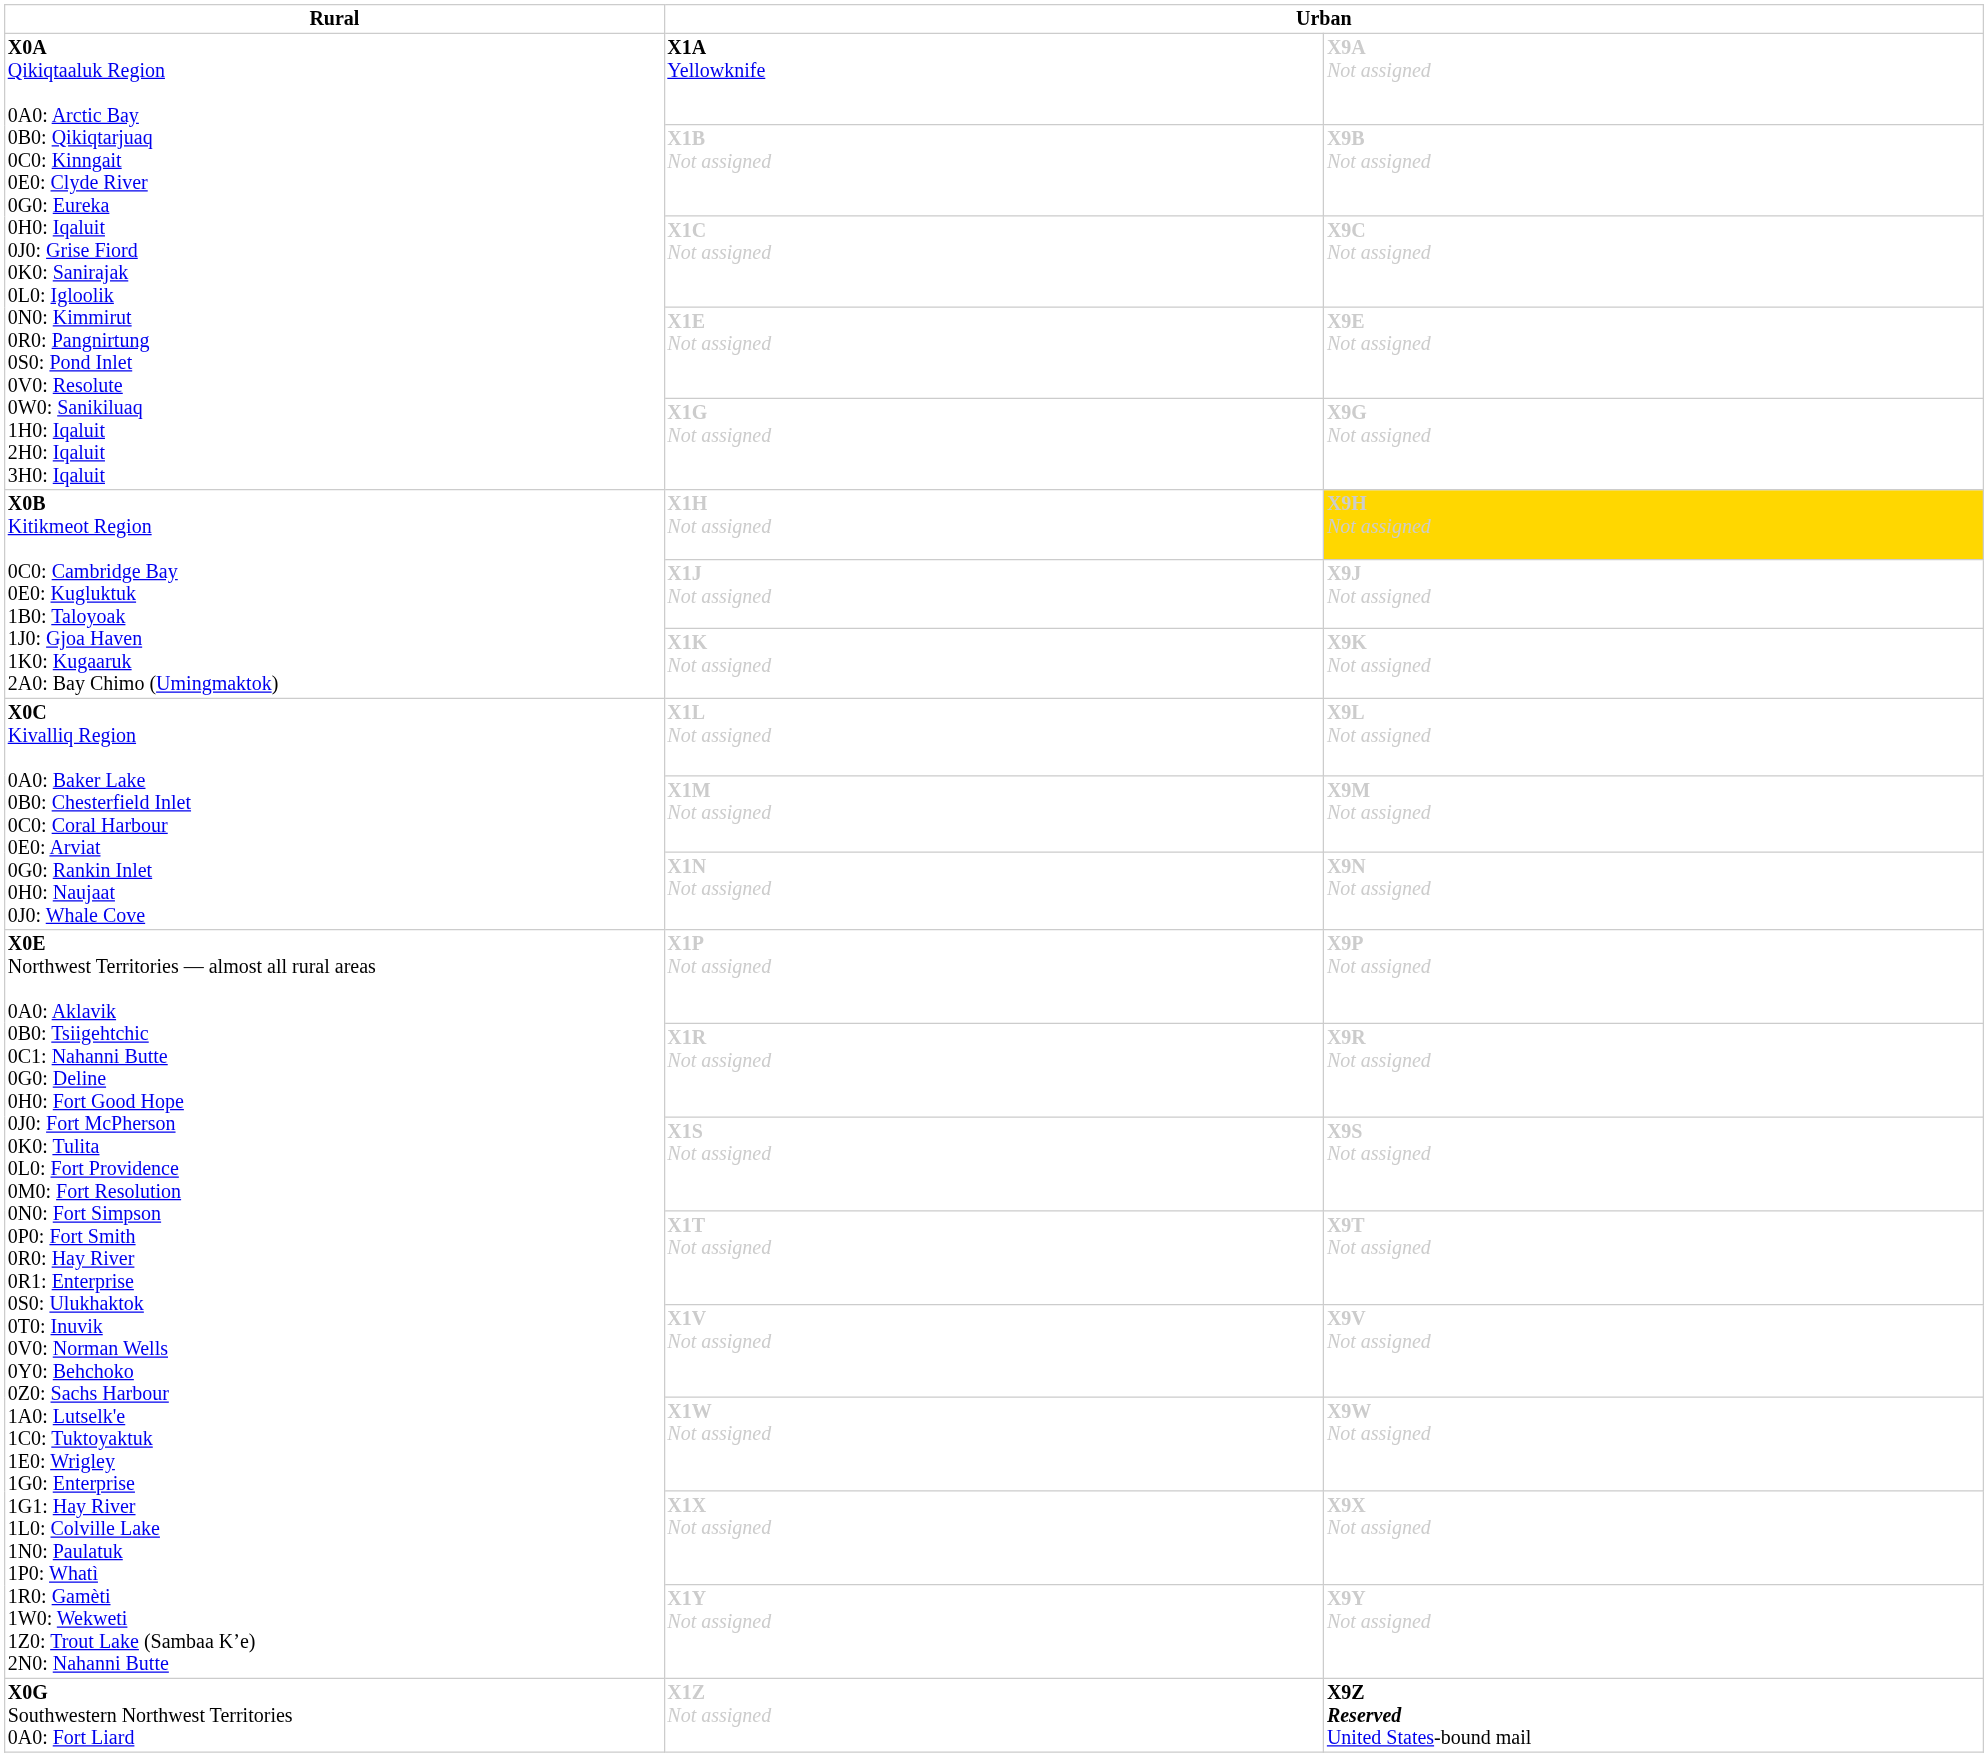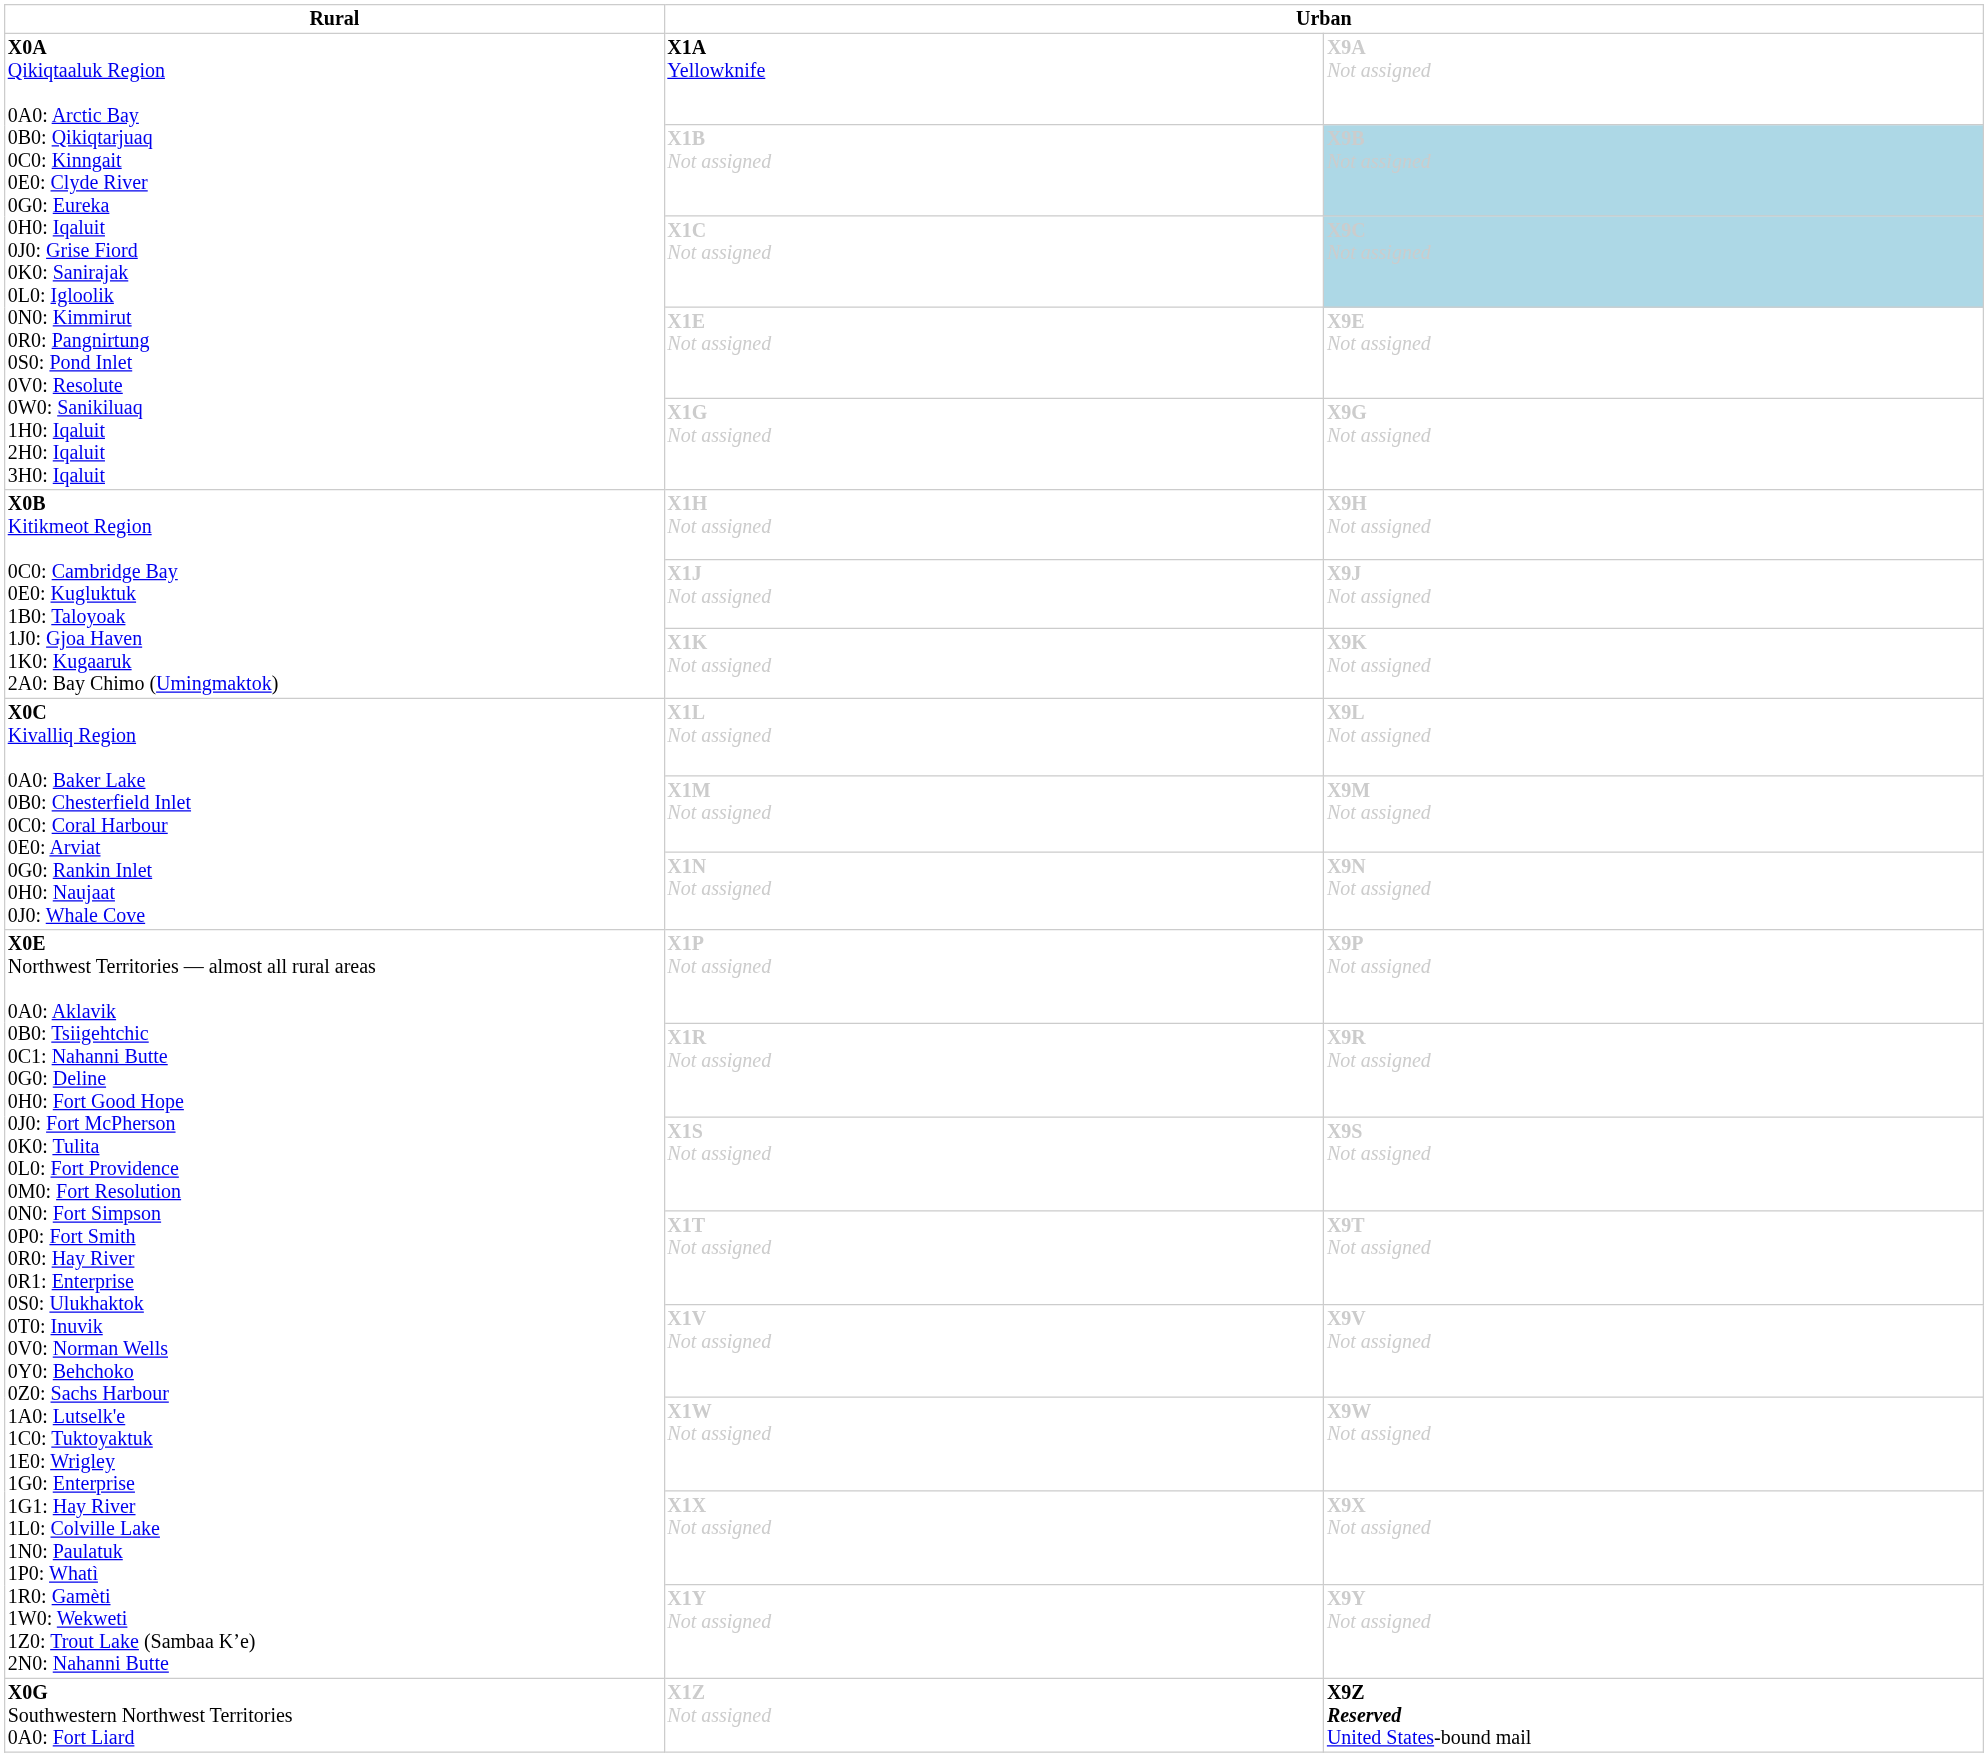(1379, 150) no background -> (1379, 150) lightblue background
(1379, 241) no background -> (1379, 241) lightblue background
(1379, 515) gold background -> (1379, 515) no background
